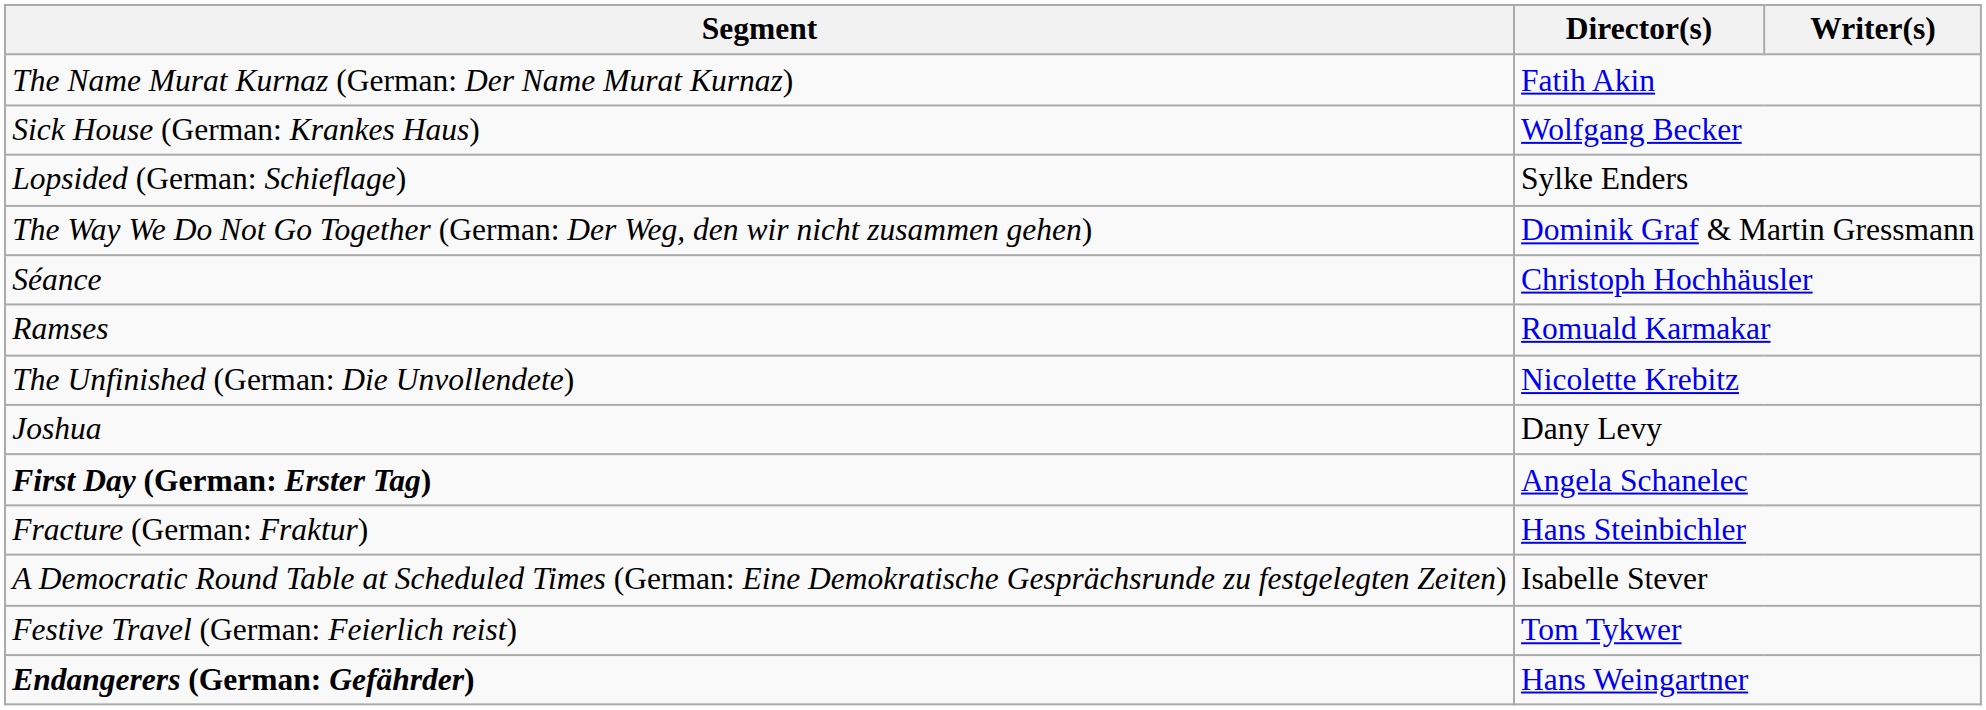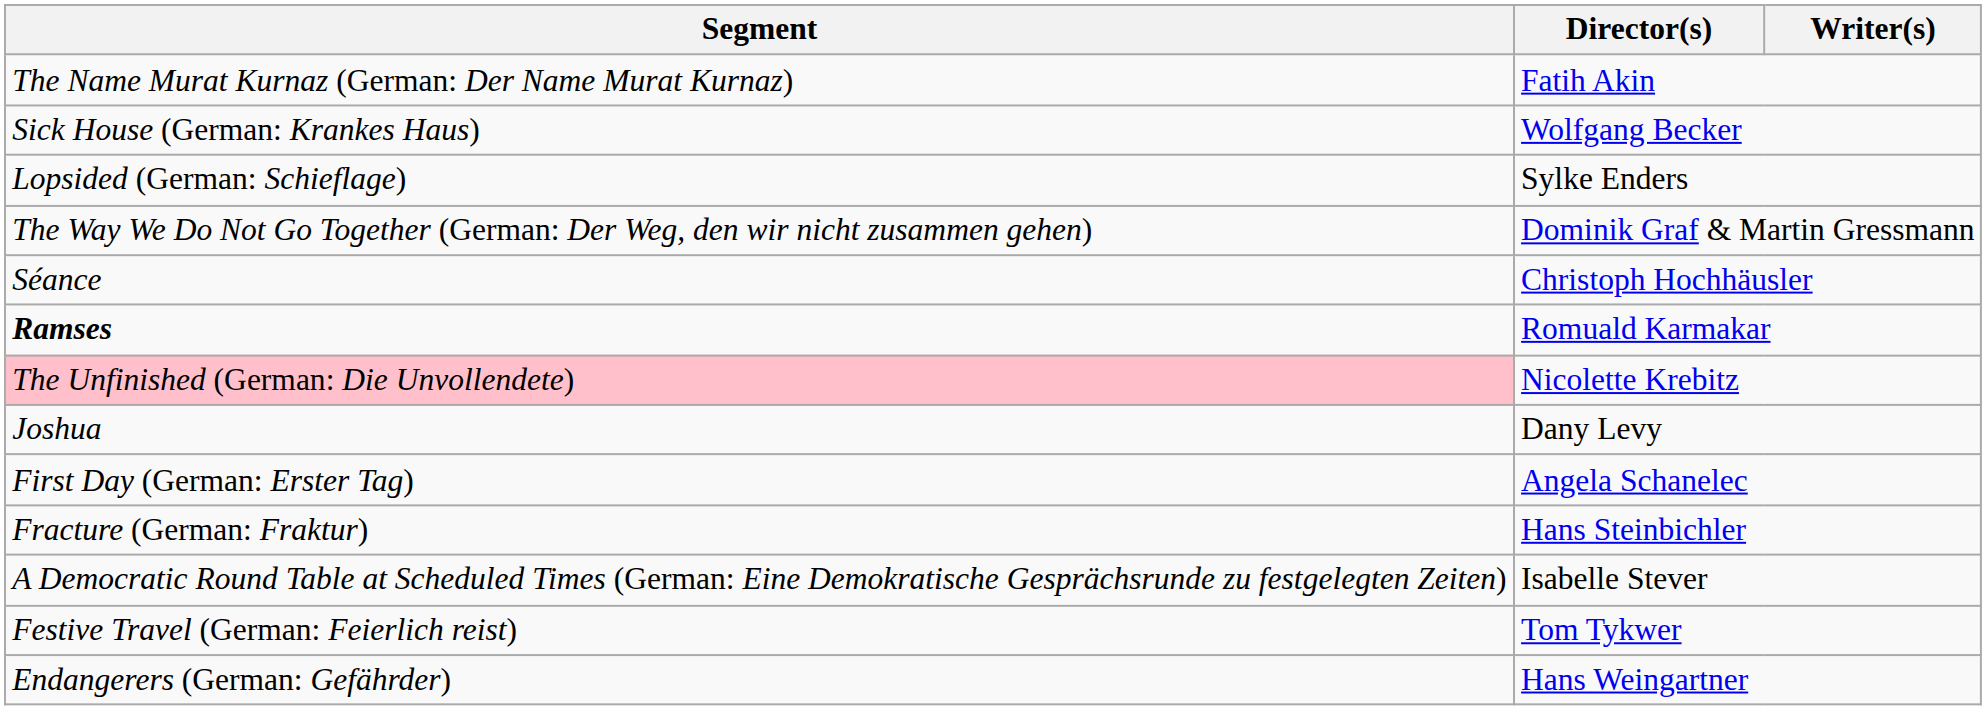(60, 329) normal -> (62, 329) bold
(293, 379) no background -> (293, 379) pink background
(222, 479) bold -> (213, 479) normal
(243, 679) bold -> (232, 679) normal
